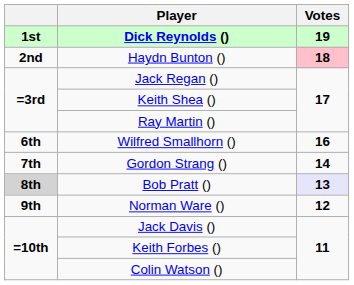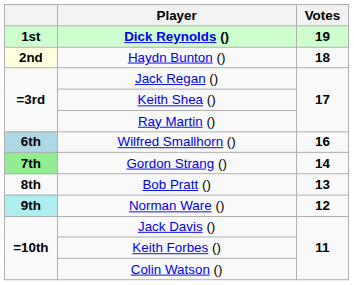(31, 58) no background -> (31, 58) lightyellow background
(322, 58) pink background -> (322, 58) no background
(31, 142) no background -> (31, 142) lightblue background
(31, 164) no background -> (31, 164) lightgreen background
(31, 185) lightgrey background -> (31, 185) no background
(322, 185) lavender background -> (322, 185) no background
(31, 206) no background -> (31, 206) paleturquoise background
